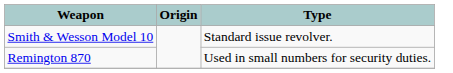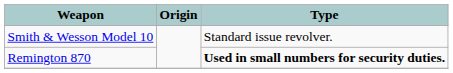(317, 57) normal -> (324, 57) bold
